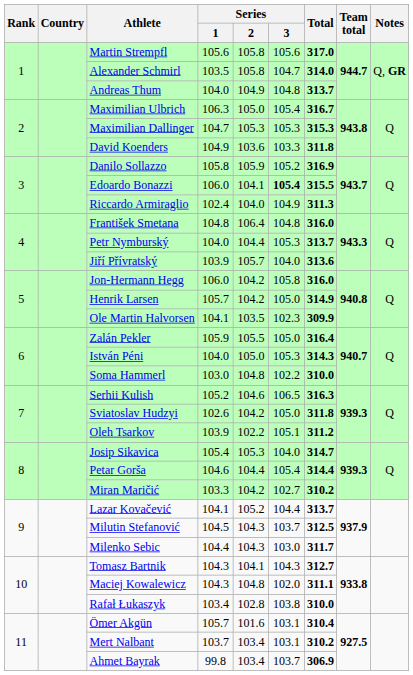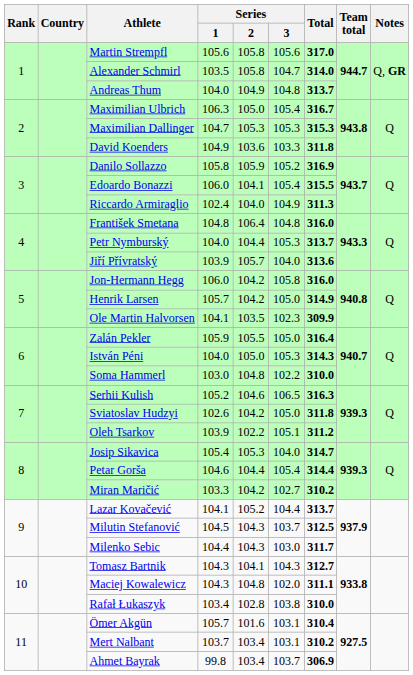(286, 185) bold -> (286, 185) normal
